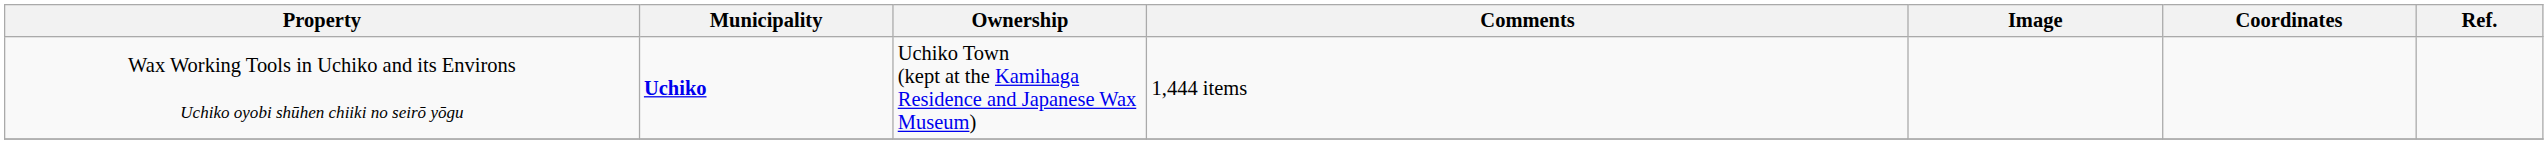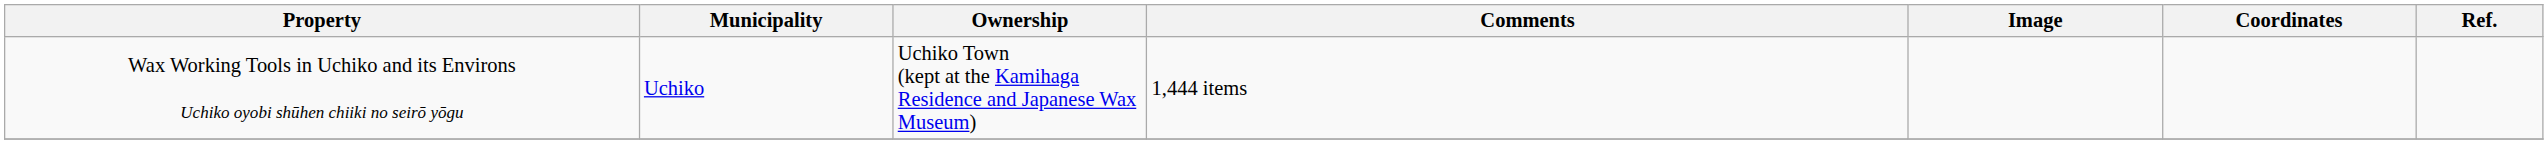(675, 87) bold -> (674, 87) normal
